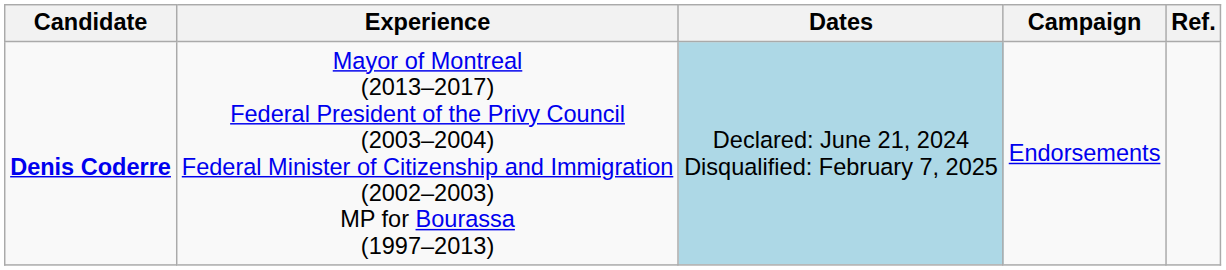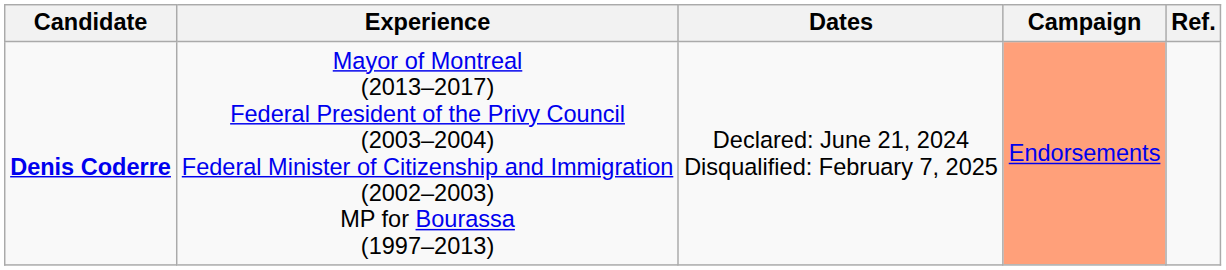(841, 153) lightblue background -> (841, 153) no background
(1085, 153) no background -> (1085, 153) lightsalmon background
